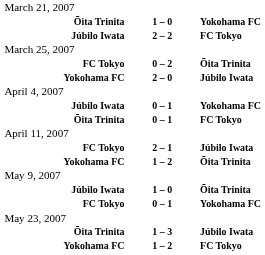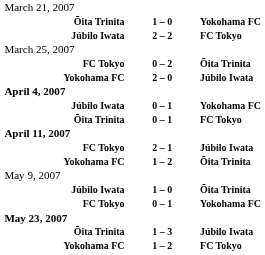(34, 91) normal -> (35, 91) bold
(37, 134) normal -> (37, 134) bold
(35, 218) normal -> (36, 218) bold
